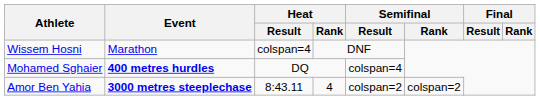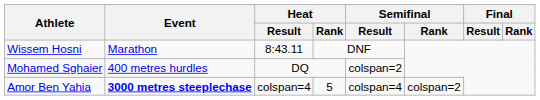(284, 50) colspan=4 -> (284, 50) 8:43.11
(161, 68) bold -> (158, 68) normal
(375, 68) colspan=4 -> (375, 68) colspan=2
(284, 87) 8:43.11 -> (284, 87) colspan=4
(330, 87) 4 -> (330, 87) 5
(375, 87) colspan=2 -> (375, 87) colspan=4
